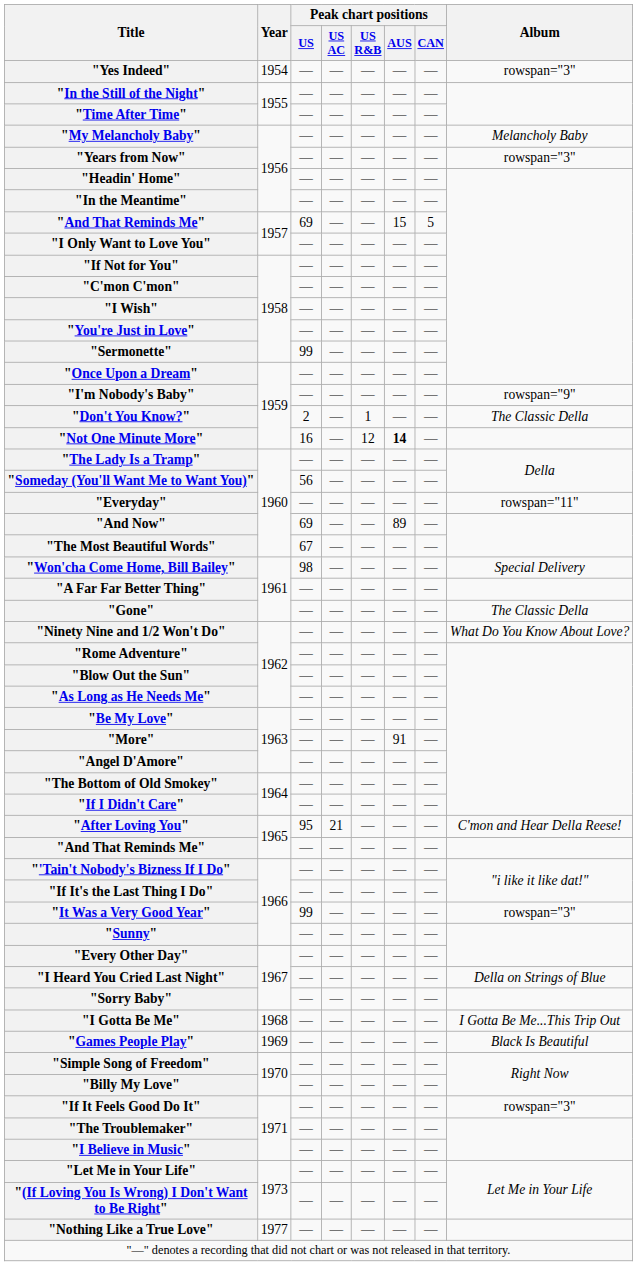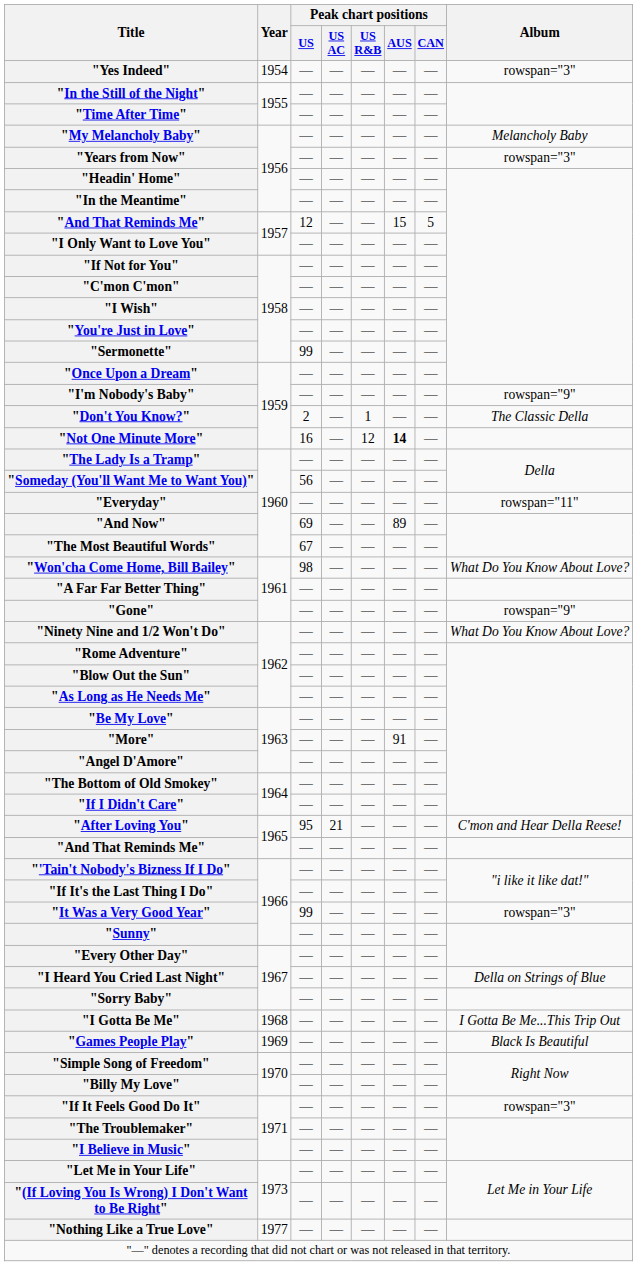(306, 222) 69 -> (306, 222) 12
(540, 567) Special Delivery -> (540, 567) What Do You Know About Love?
(540, 610) The Classic Della -> (540, 610) rowspan="9"
